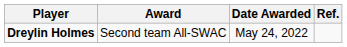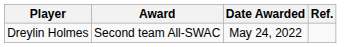(51, 33) bold -> (48, 33) normal
